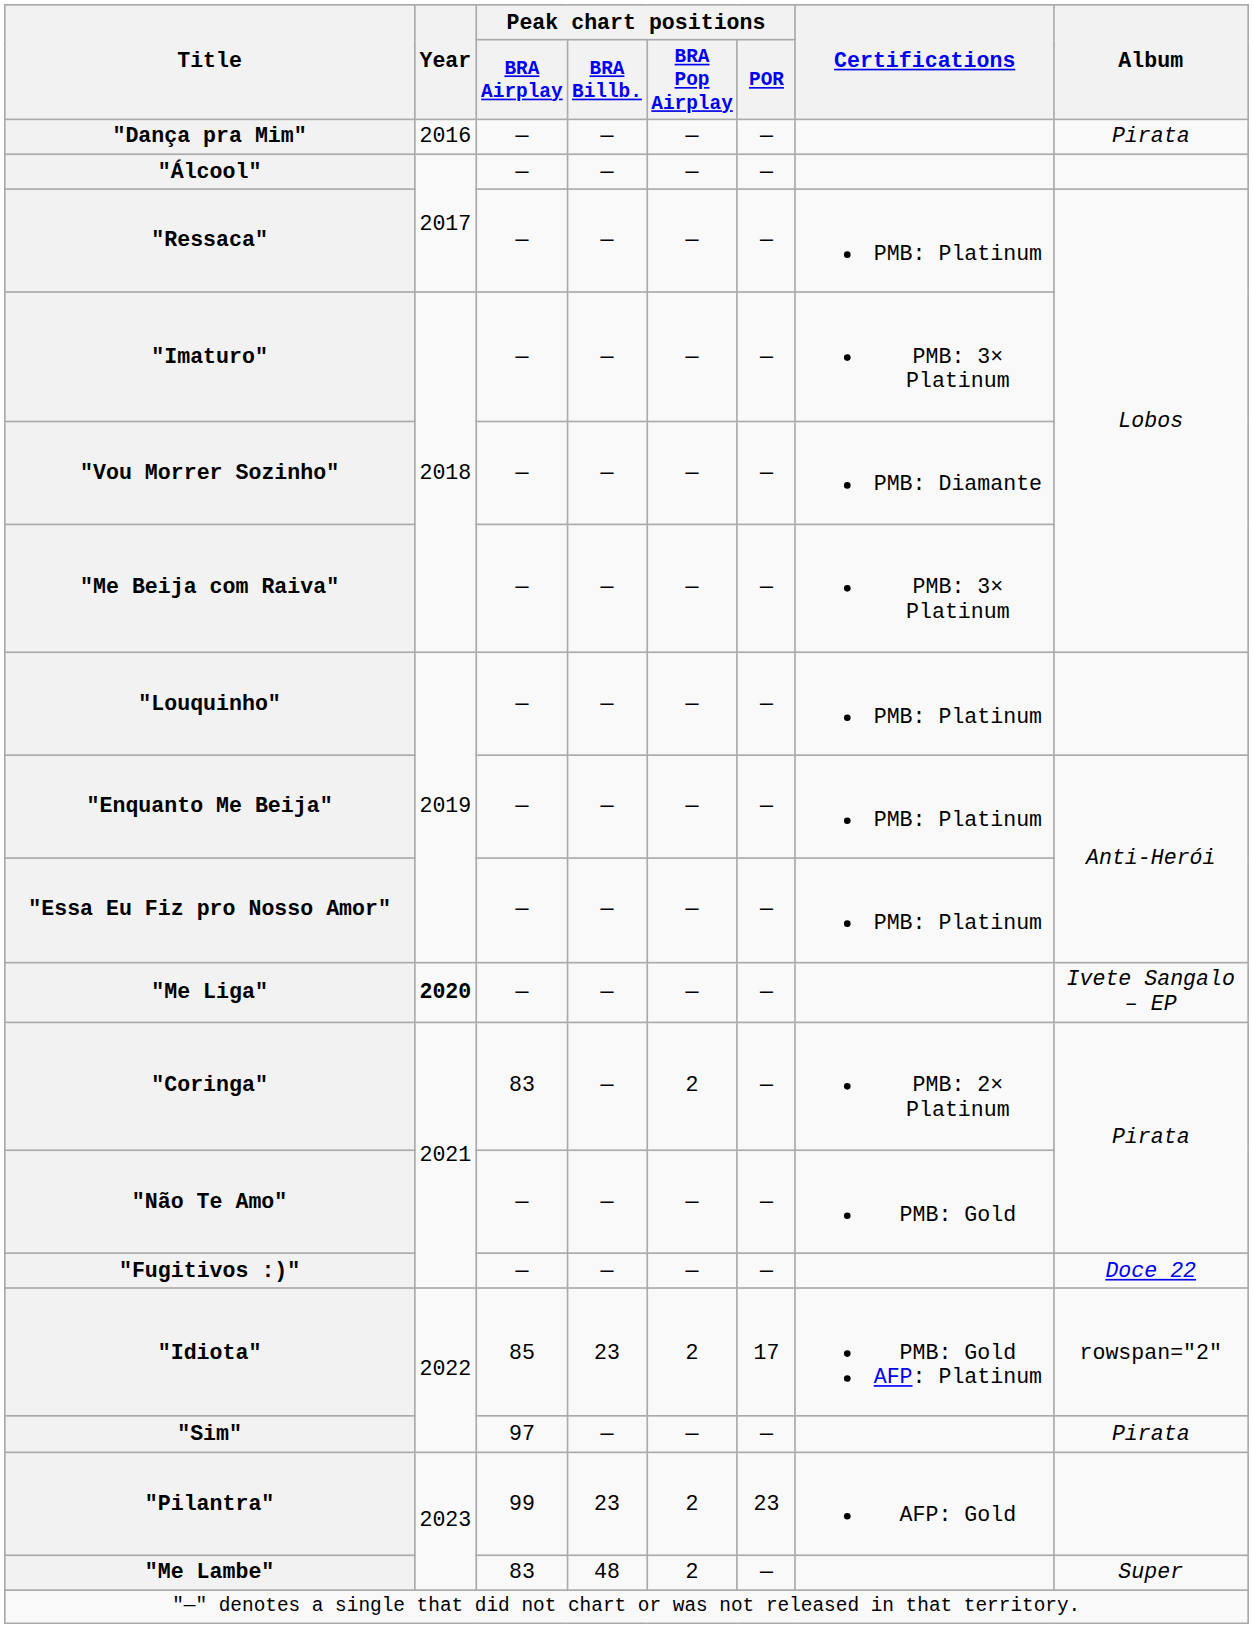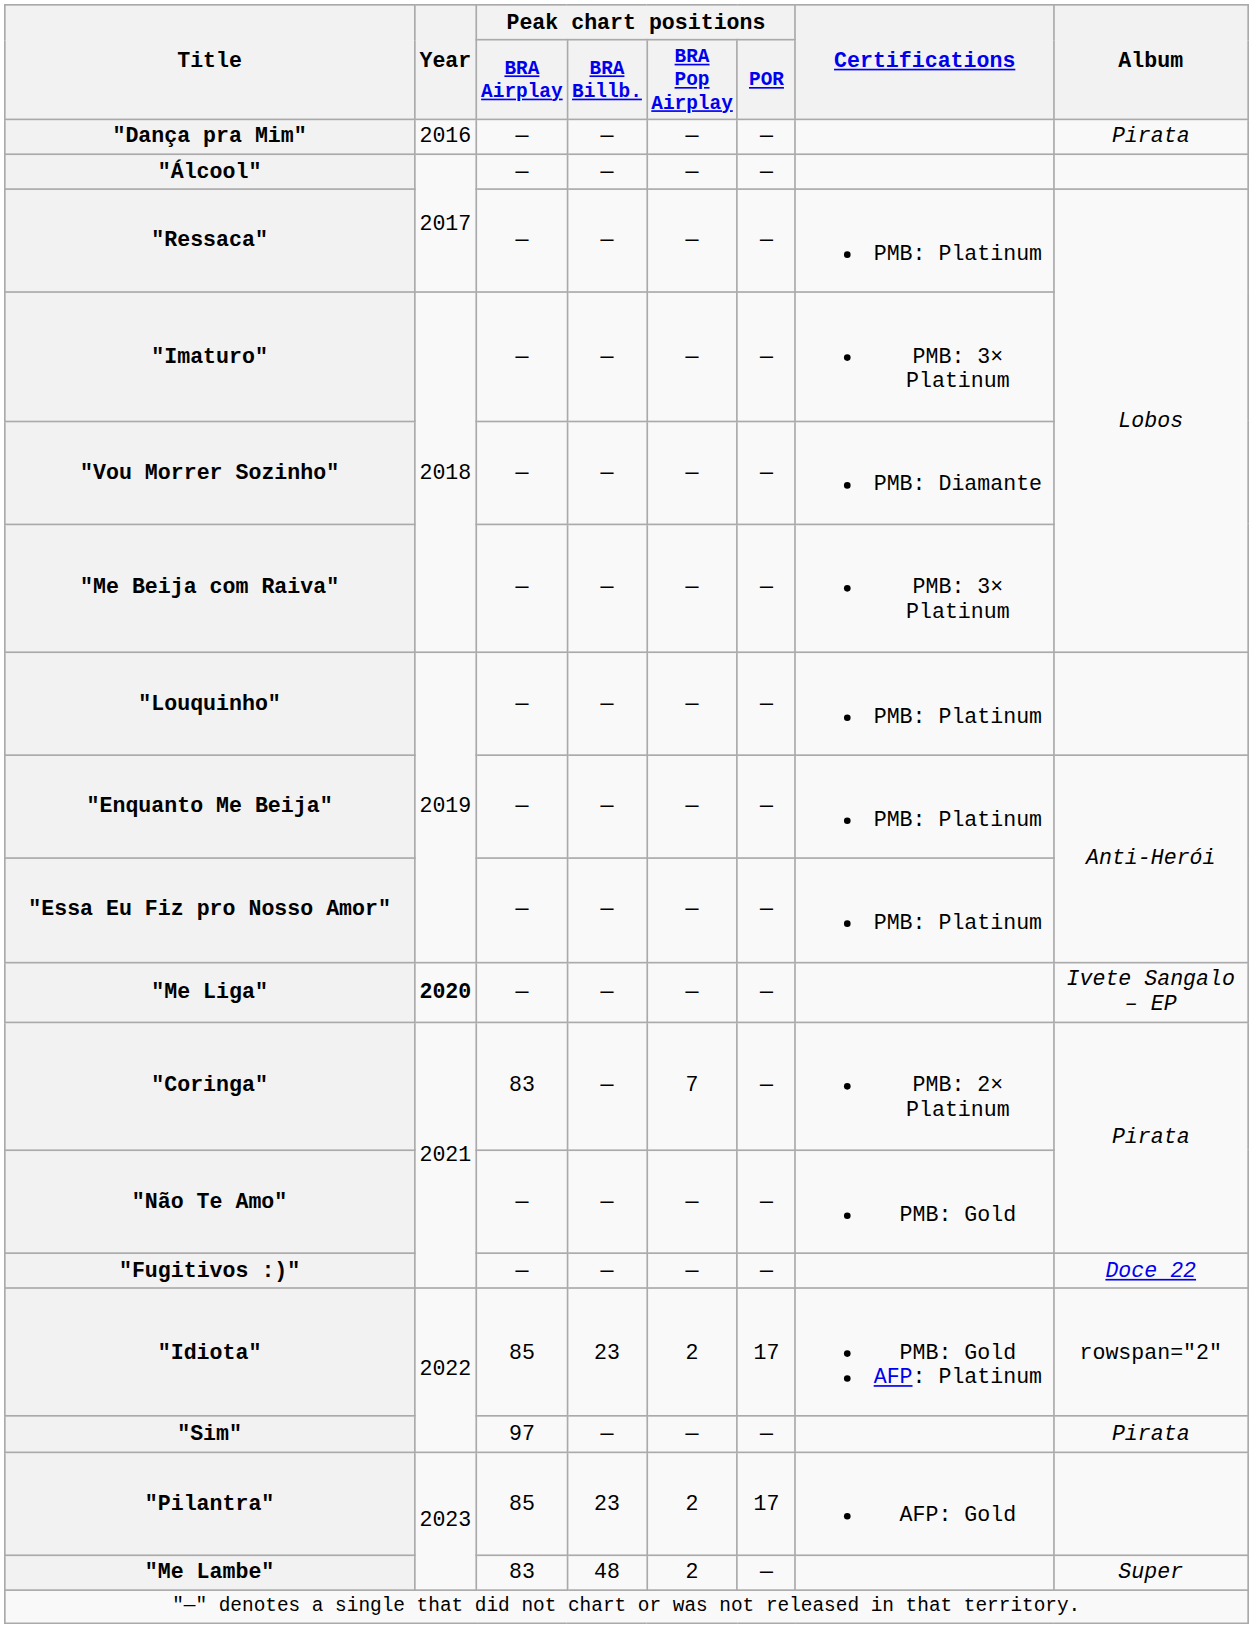(692, 1086) 2 -> (692, 1086) 7
(522, 1503) 99 -> (522, 1503) 85
(766, 1503) 23 -> (766, 1503) 17
